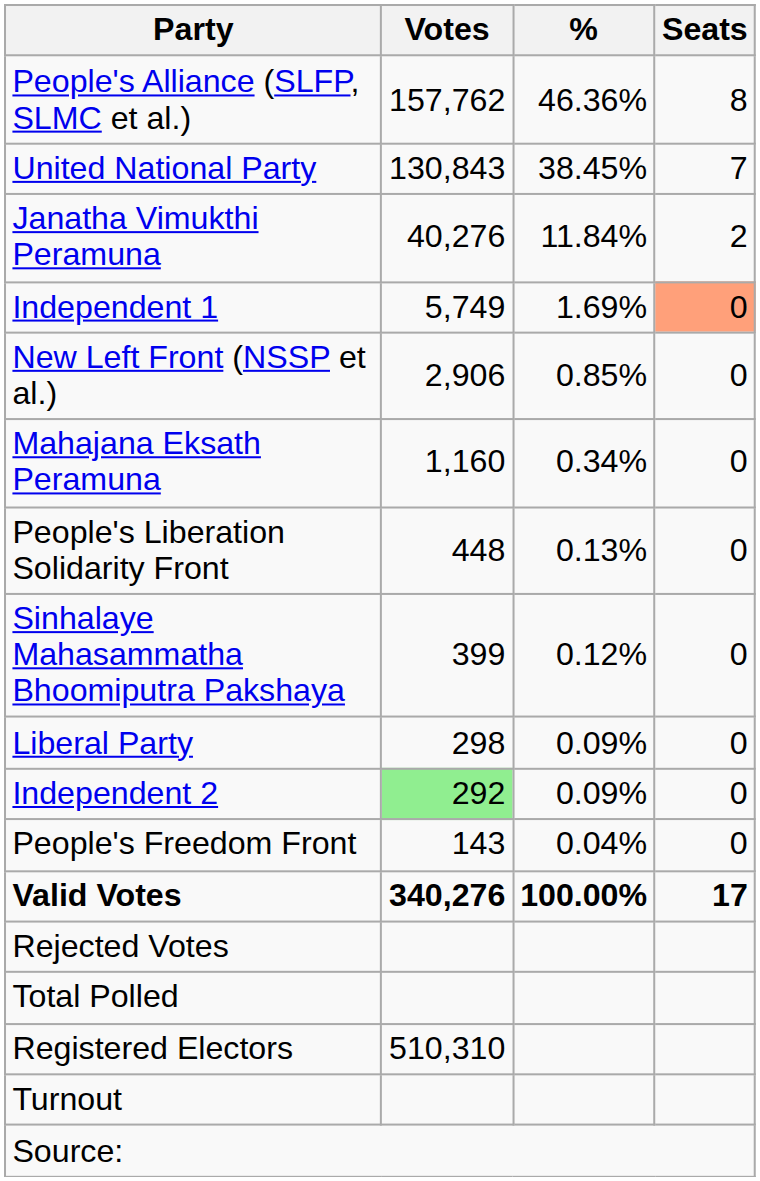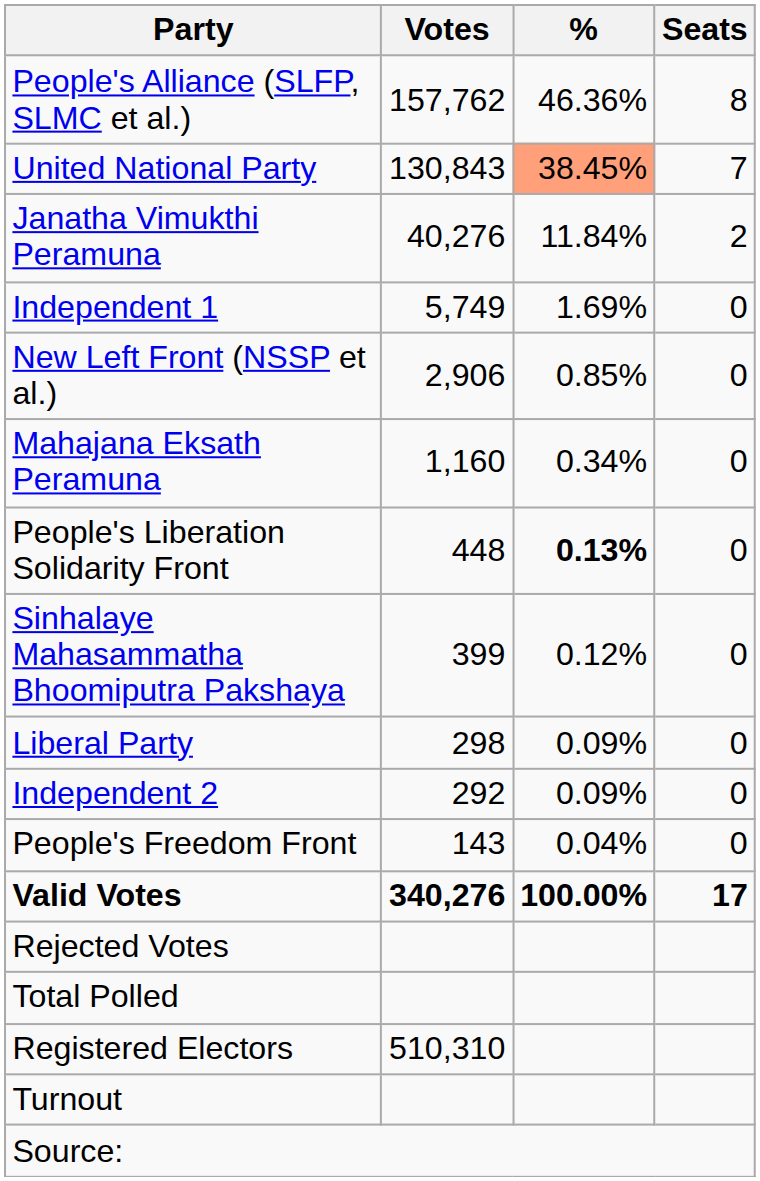(593, 168) no background -> (593, 168) lightsalmon background
(739, 306) lightsalmon background -> (739, 306) no background
(602, 549) normal -> (602, 549) bold
(478, 793) lightgreen background -> (478, 793) no background
